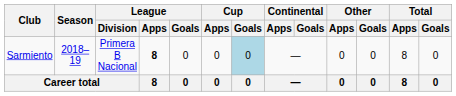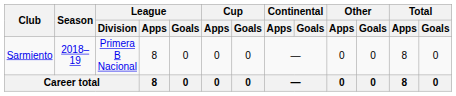(154, 55) bold -> (154, 55) normal
(248, 55) lightblue background -> (248, 55) no background
